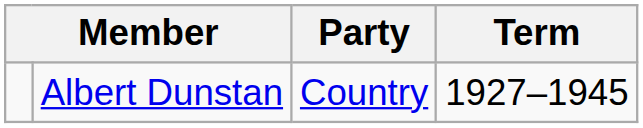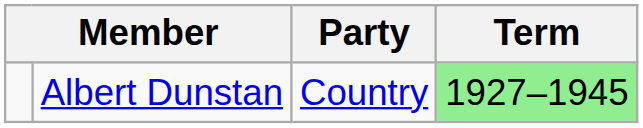(537, 91) no background -> (537, 91) lightgreen background
